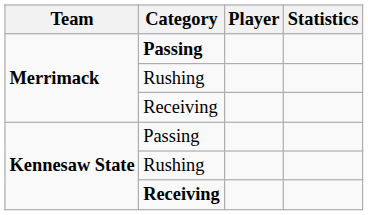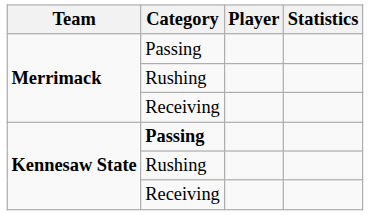(173, 48) bold -> (173, 48) normal
(171, 136) normal -> (175, 136) bold
(181, 194) bold -> (183, 194) normal
